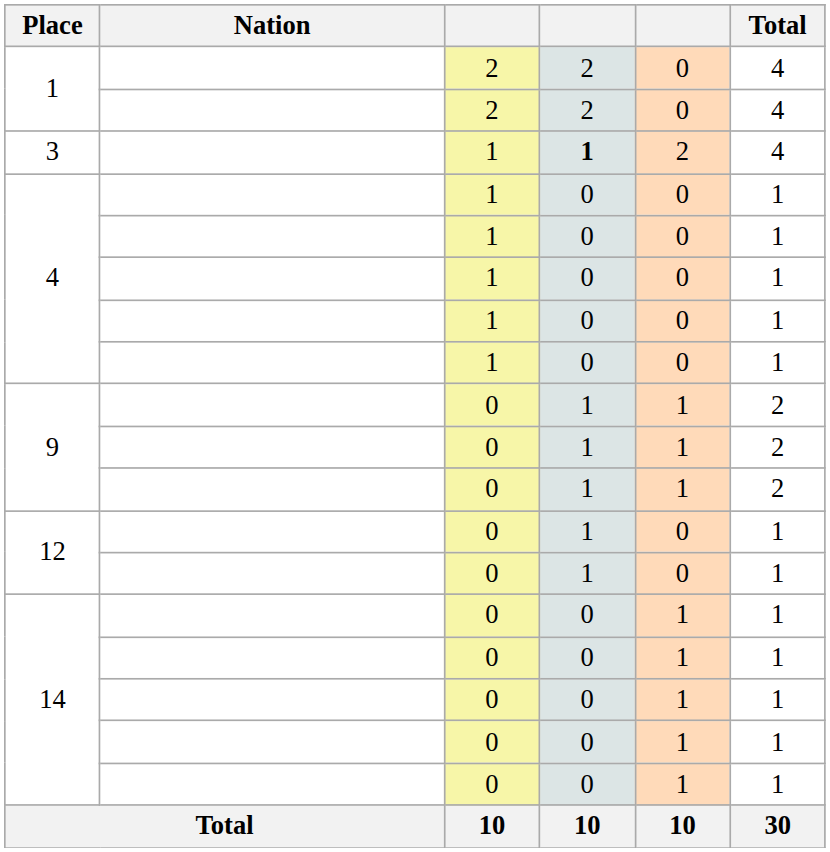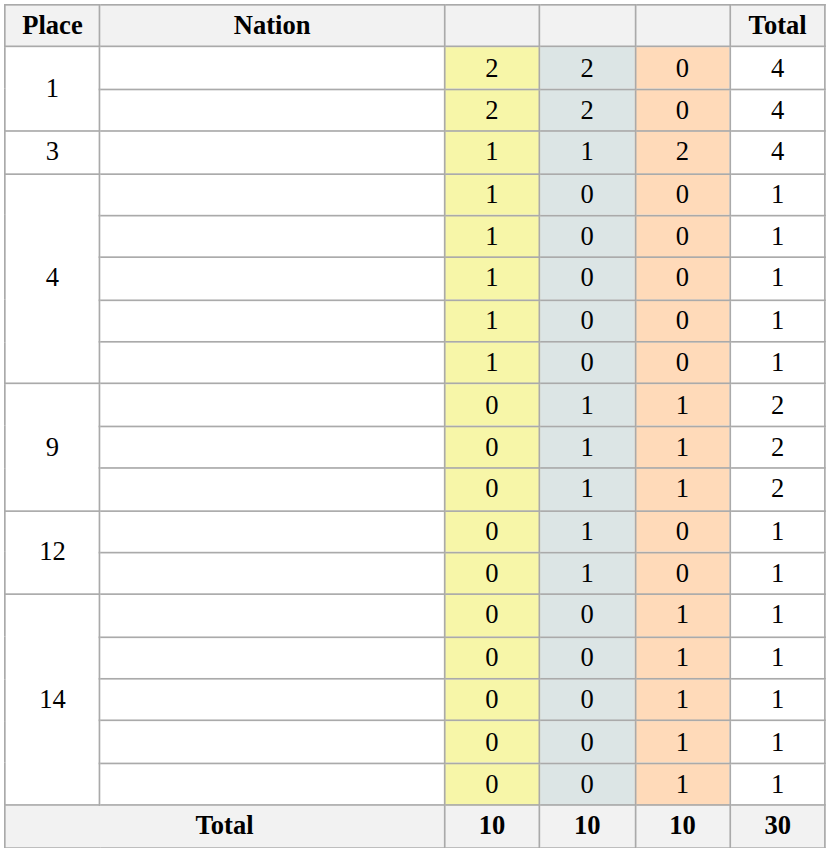(587, 151) bold -> (587, 151) normal
